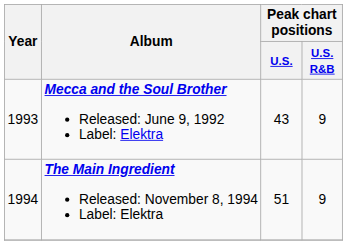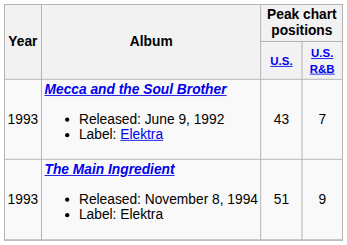(322, 119) 9 -> (322, 119) 7
(23, 199) 1994 -> (23, 199) 1993
